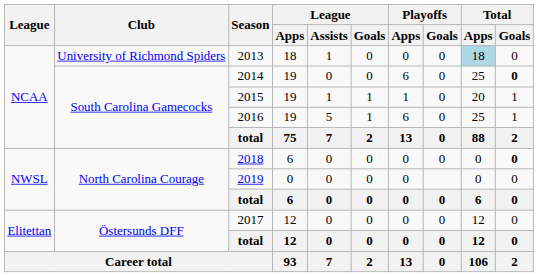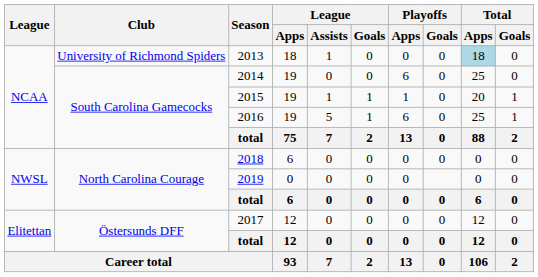(514, 76) bold -> (514, 76) normal
(514, 158) bold -> (514, 158) normal
